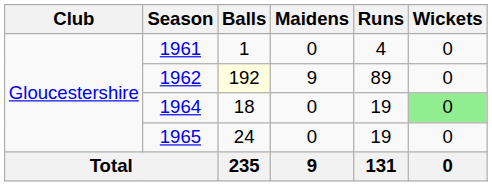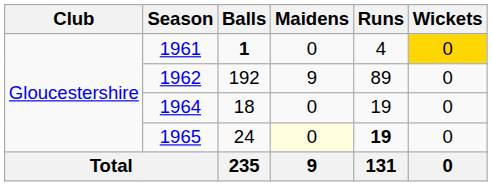(244, 48) normal -> (244, 48) bold
(448, 48) no background -> (448, 48) gold background
(244, 78) lightyellow background -> (244, 78) no background
(448, 107) lightgreen background -> (448, 107) no background
(312, 136) no background -> (312, 136) lightyellow background
(381, 136) normal -> (381, 136) bold
